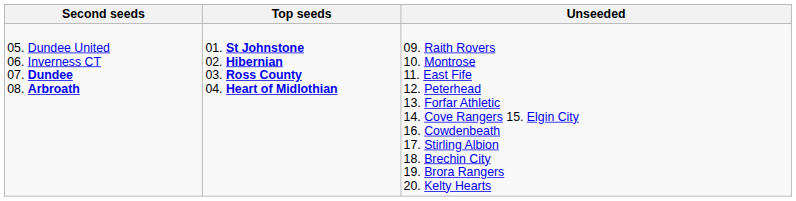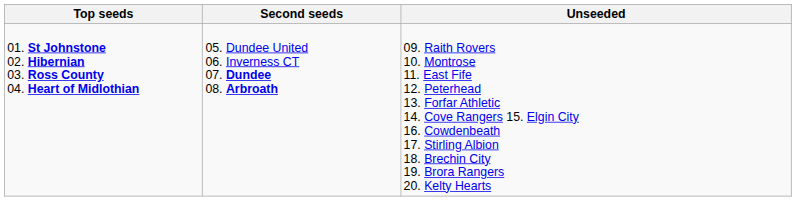columns swapped: (302, 14) <-> (103, 14)
